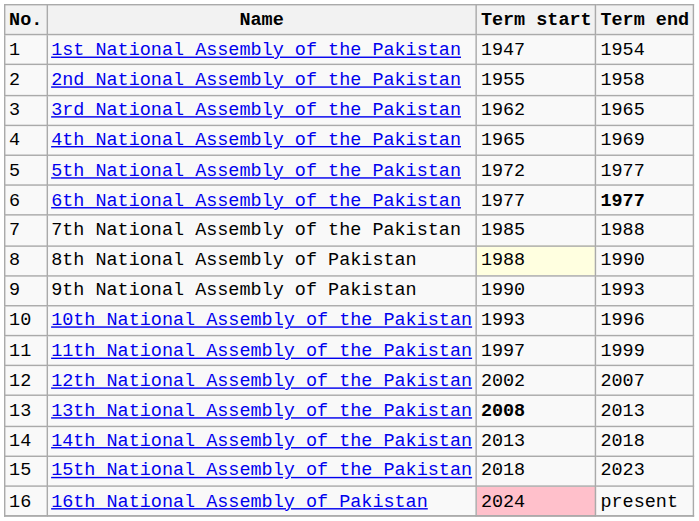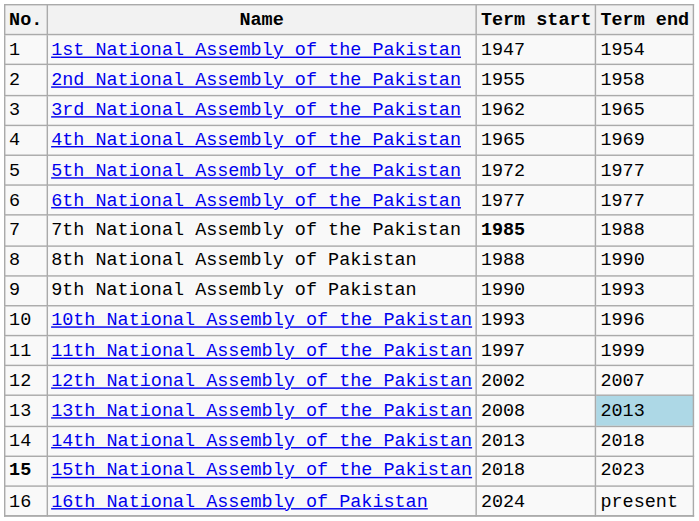(623, 200) bold -> (623, 200) normal
(503, 230) normal -> (503, 230) bold
(503, 260) lightyellow background -> (503, 260) no background
(503, 411) bold -> (503, 411) normal
(623, 411) no background -> (623, 411) lightblue background
(20, 471) normal -> (20, 471) bold
(503, 501) pink background -> (503, 501) no background
